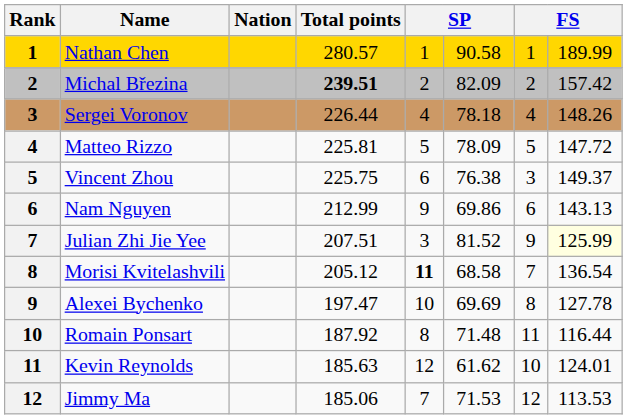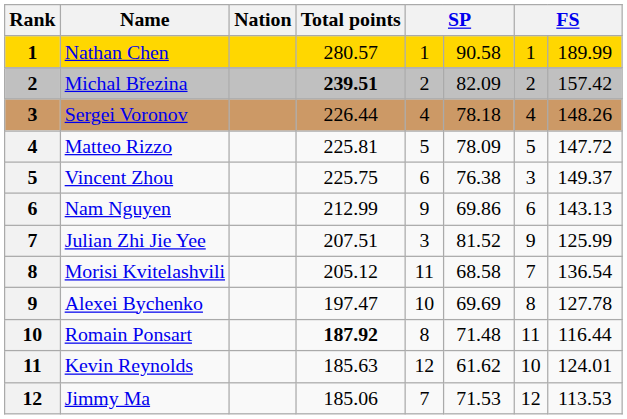(585, 240) lightyellow background -> (585, 240) no background
(424, 271) bold -> (424, 271) normal
(351, 334) normal -> (351, 334) bold
